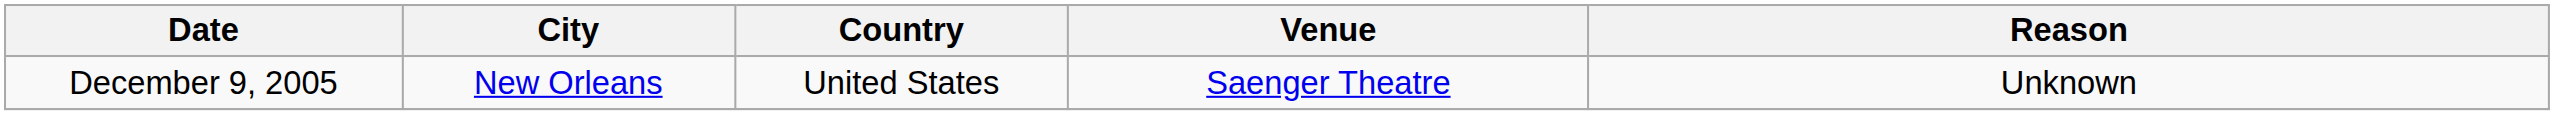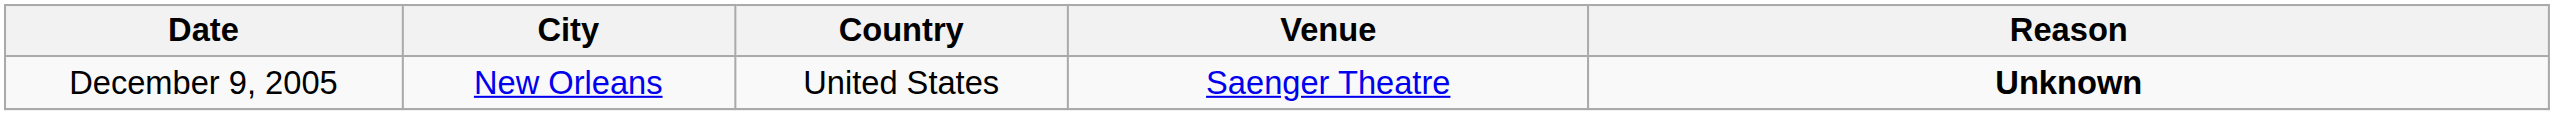(2069, 82) normal -> (2069, 82) bold
